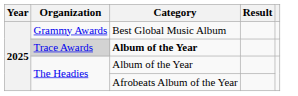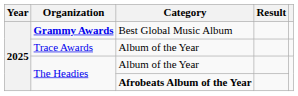(70, 30) normal -> (74, 30) bold
(63, 47) lightgrey background -> (63, 47) no background
(155, 47) bold -> (159, 47) normal
(175, 82) normal -> (185, 82) bold
